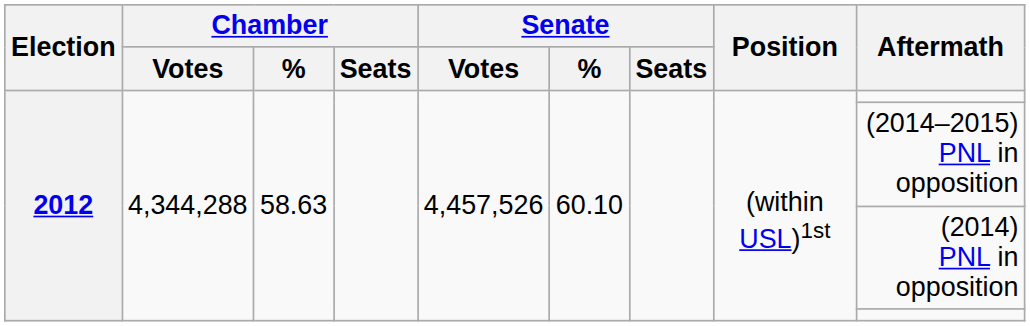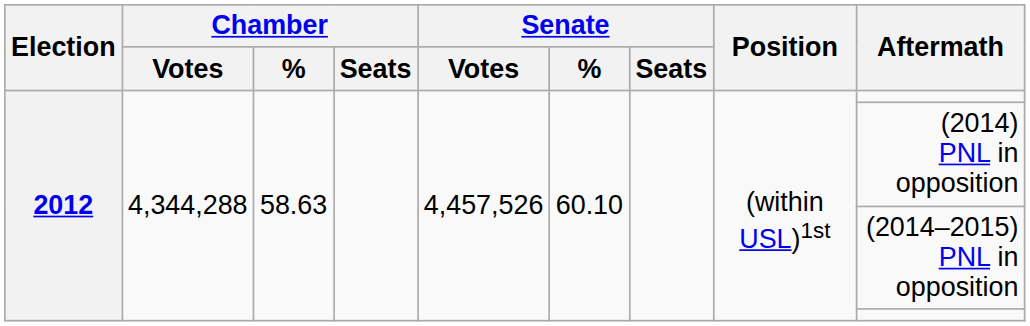(942, 153) (2014–2015) PNL in opposition -> (957, 153) (2014) PNL in opposition
(957, 256) (2014) PNL in opposition -> (942, 256) (2014–2015) PNL in opposition
